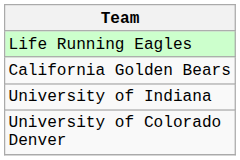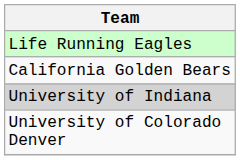(110, 97) no background -> (110, 97) lightgrey background
